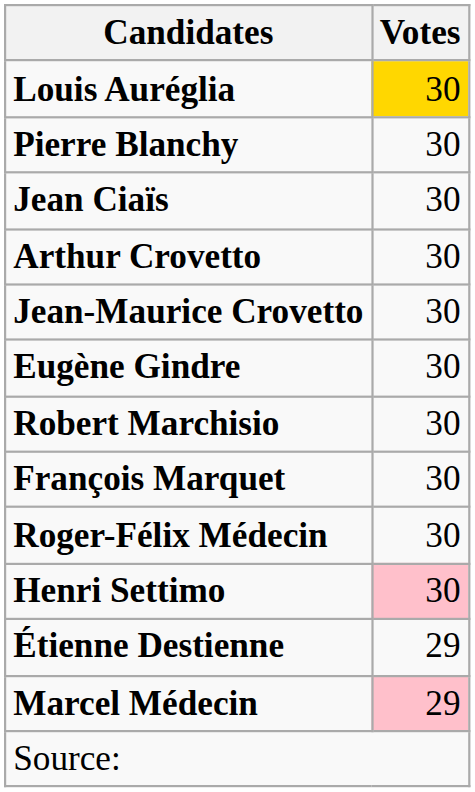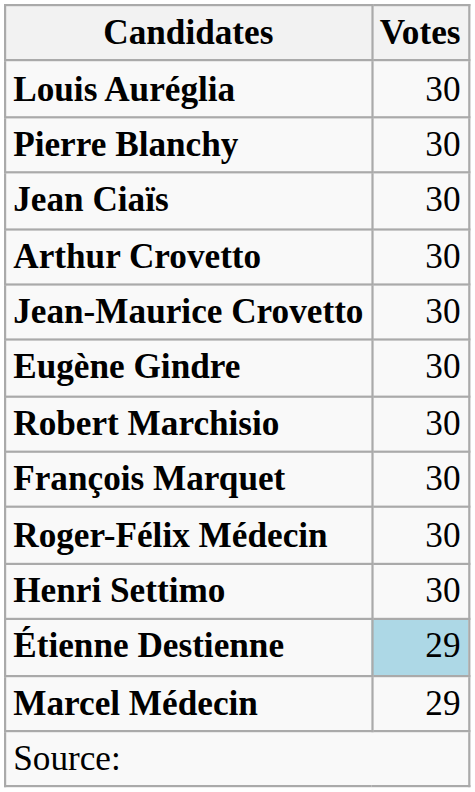(443, 88) gold background -> (443, 88) no background
(443, 590) pink background -> (443, 590) no background
(443, 646) no background -> (443, 646) lightblue background
(443, 702) pink background -> (443, 702) no background
